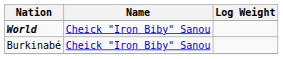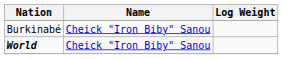rows swapped: (22, 29) <-> (34, 45)
